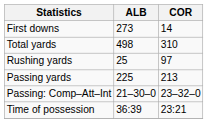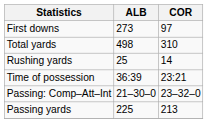(166, 29) 14 -> (166, 29) 97
(166, 61) 97 -> (166, 61) 14
rows swapped: (39, 77) <-> (51, 110)
